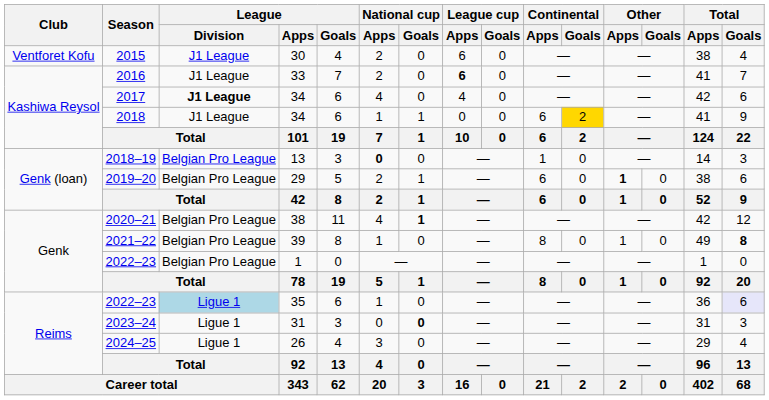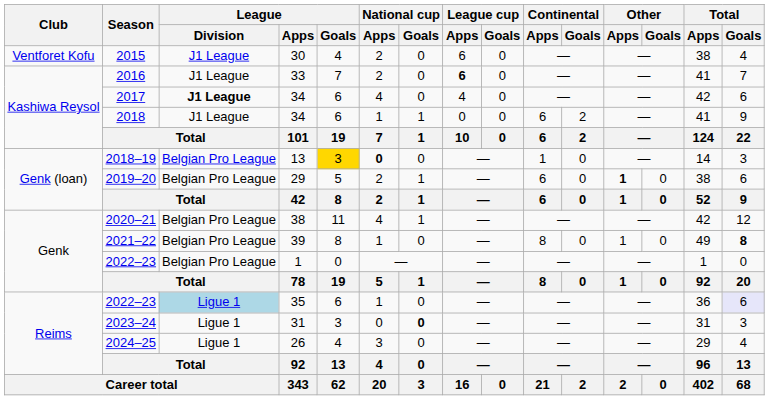(583, 117) gold background -> (583, 117) no background
(338, 158) no background -> (338, 158) gold background
(421, 220) bold -> (421, 220) normal
